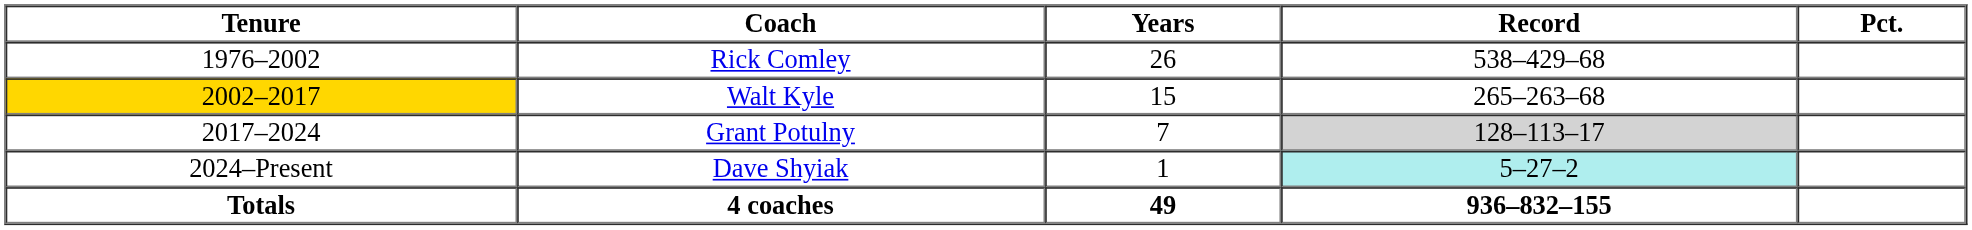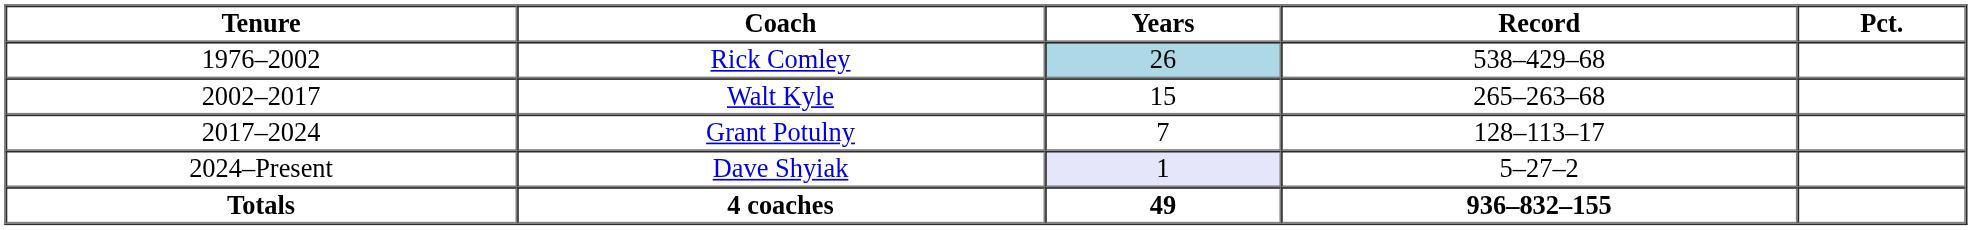(1163, 59) no background -> (1163, 59) lightblue background
(261, 96) gold background -> (261, 96) no background
(1539, 132) lightgrey background -> (1539, 132) no background
(1163, 168) no background -> (1163, 168) lavender background
(1539, 168) paleturquoise background -> (1539, 168) no background
